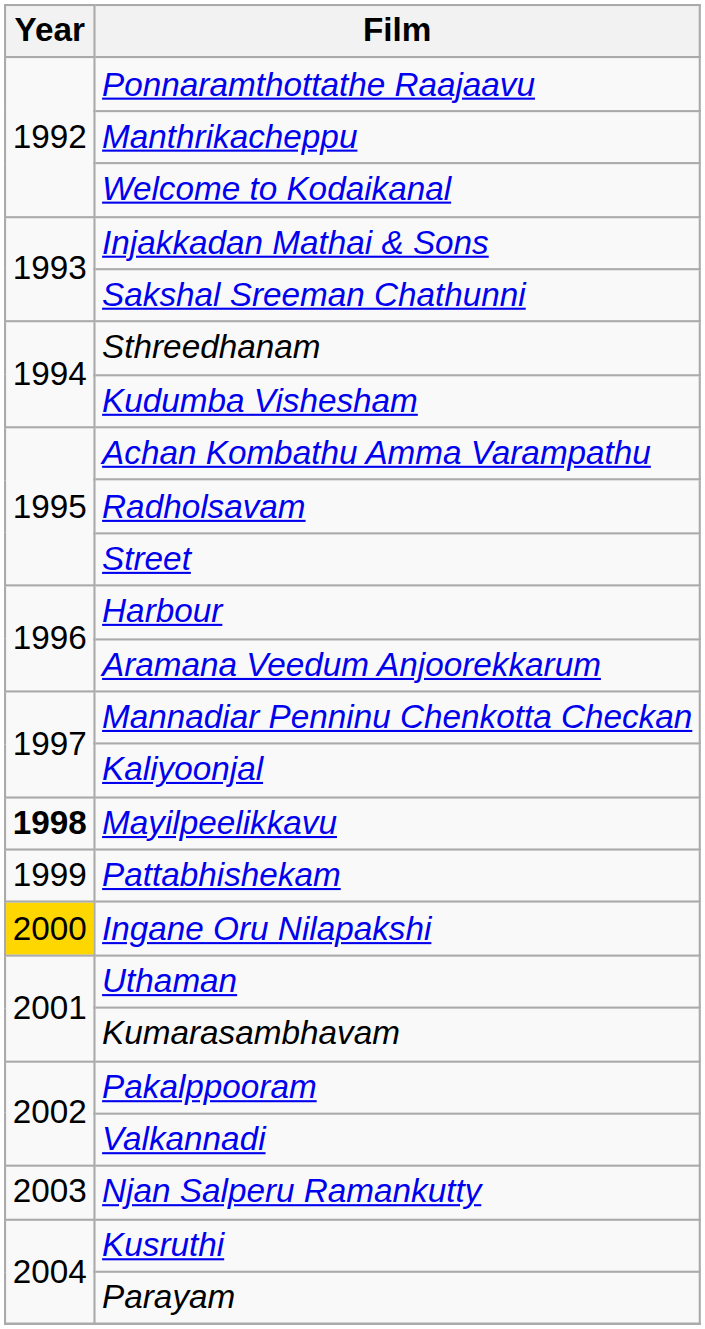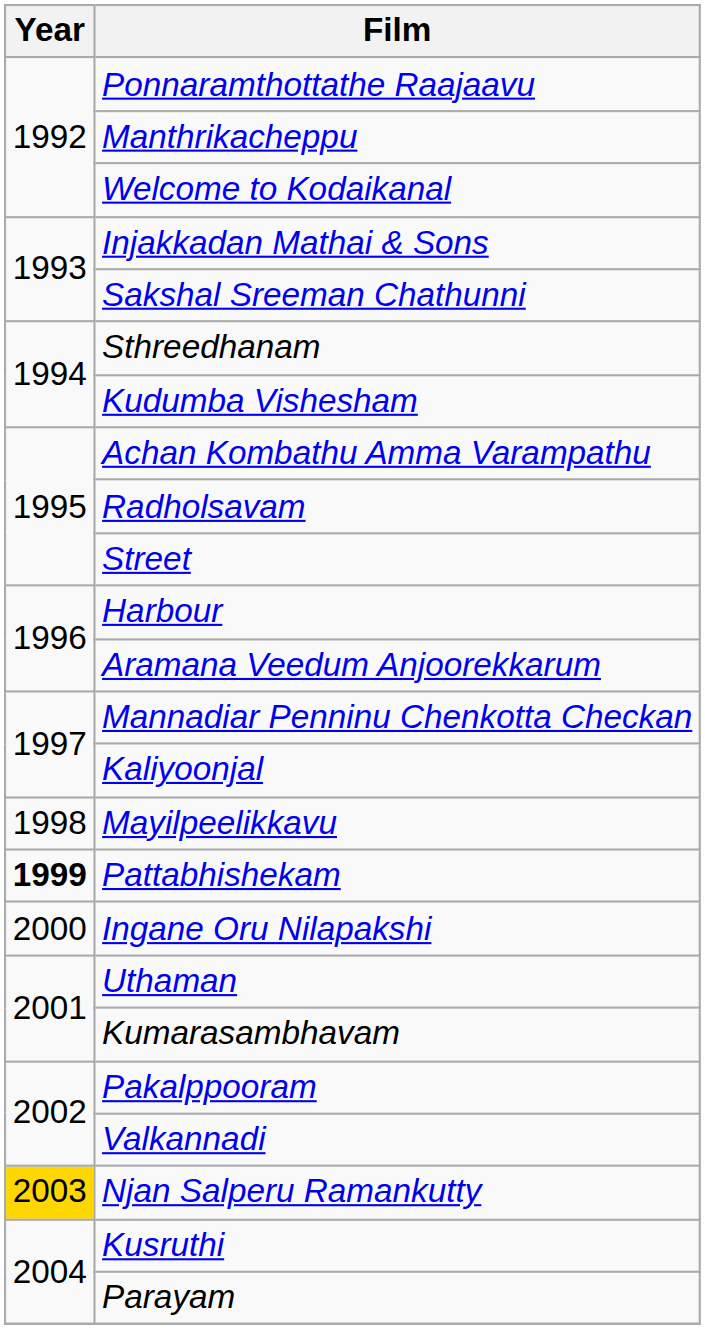(50, 822) bold -> (50, 822) normal
(50, 875) normal -> (50, 875) bold
(50, 928) gold background -> (50, 928) no background
(50, 1192) no background -> (50, 1192) gold background
